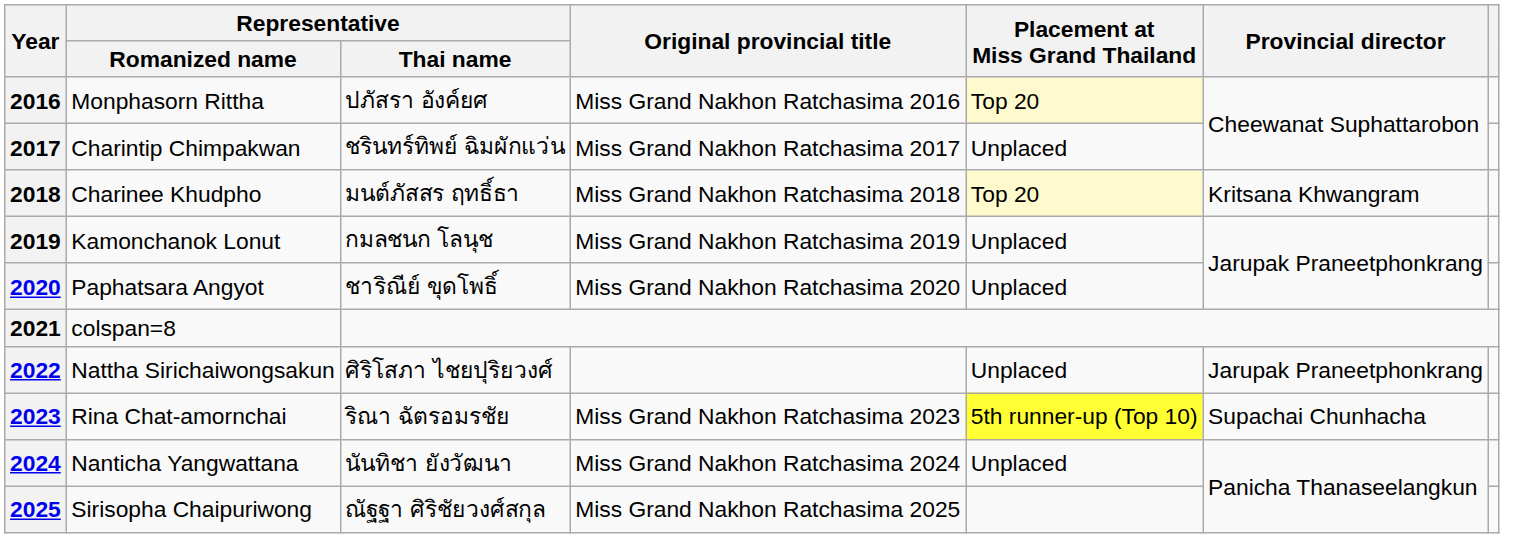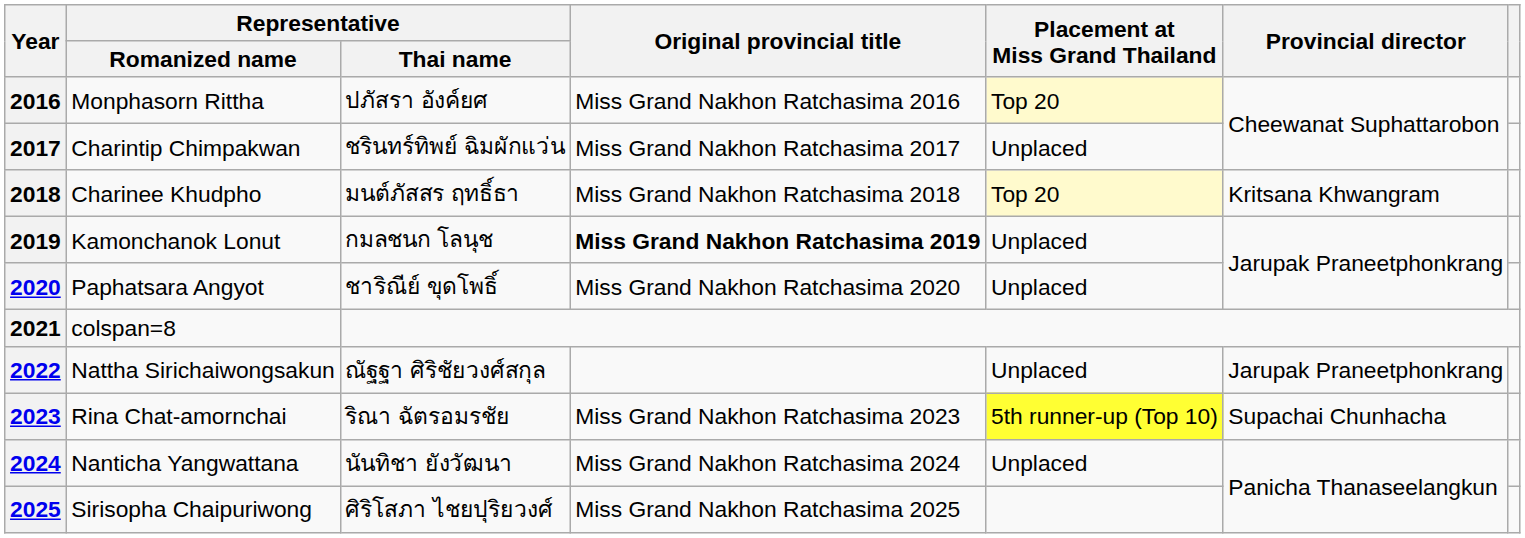(768, 240) normal -> (778, 240) bold
(449, 369) ศิริโสภา ไชยปุริยวงศ์ -> (445, 369) ณัฐฐา ศิริชัยวงศ์สกุล
(445, 509) ณัฐฐา ศิริชัยวงศ์สกุล -> (449, 509) ศิริโสภา ไชยปุริยวงศ์
